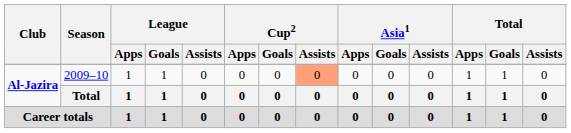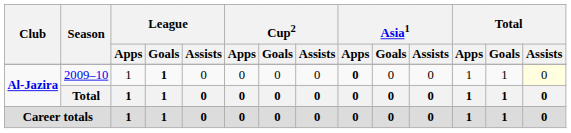(164, 75) normal -> (164, 75) bold
(317, 75) lightsalmon background -> (317, 75) no background
(355, 75) normal -> (355, 75) bold
(544, 75) no background -> (544, 75) lightyellow background
